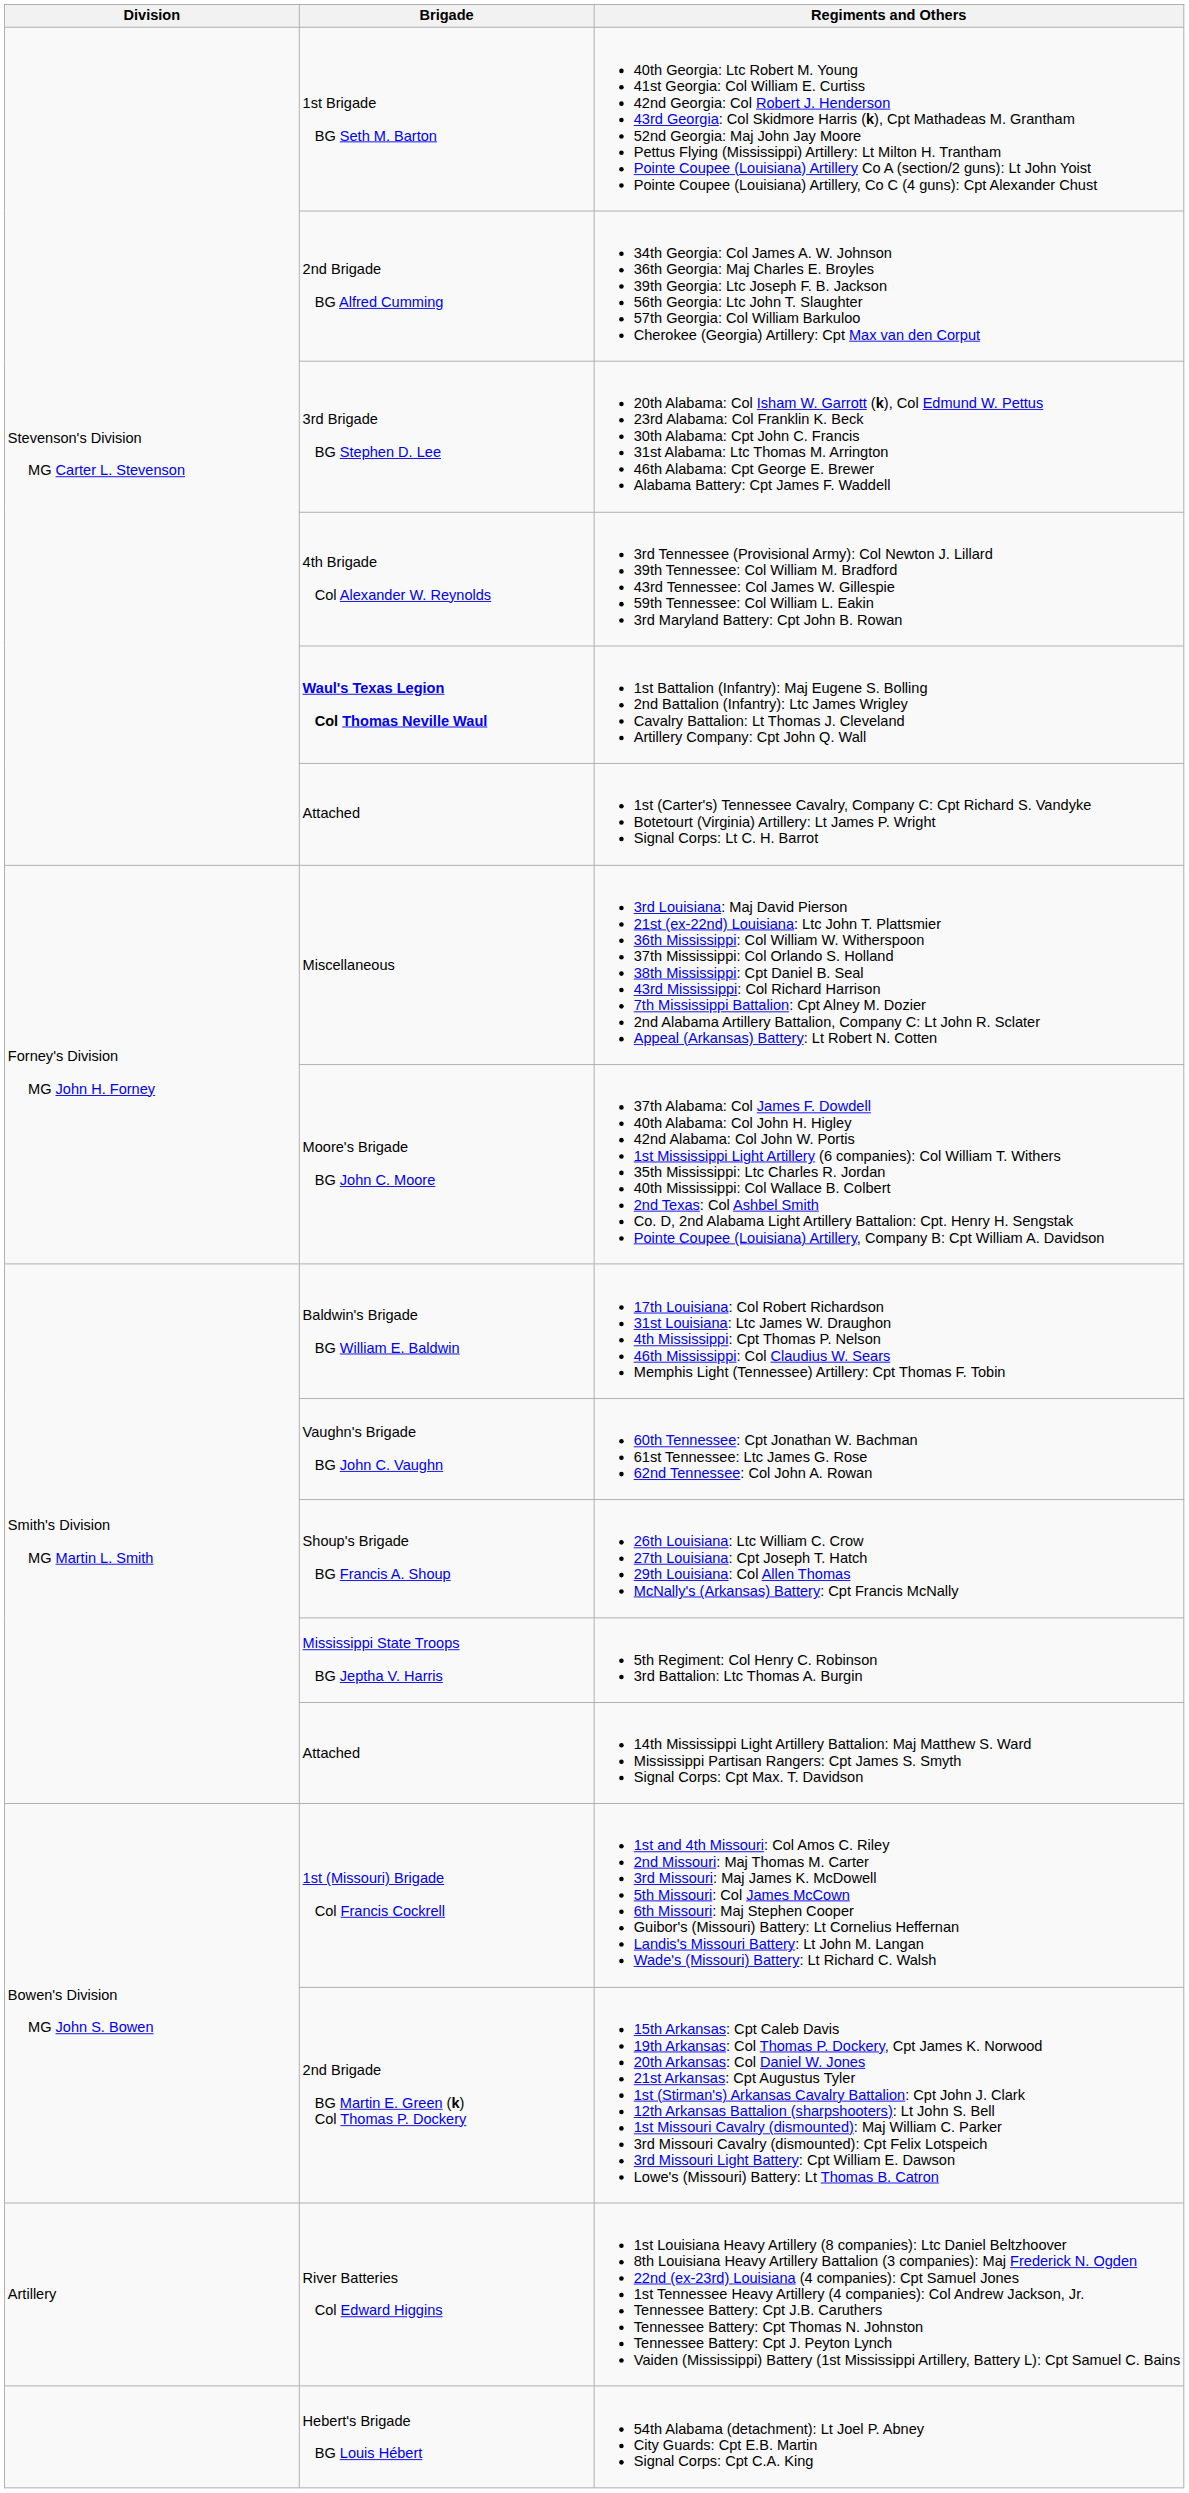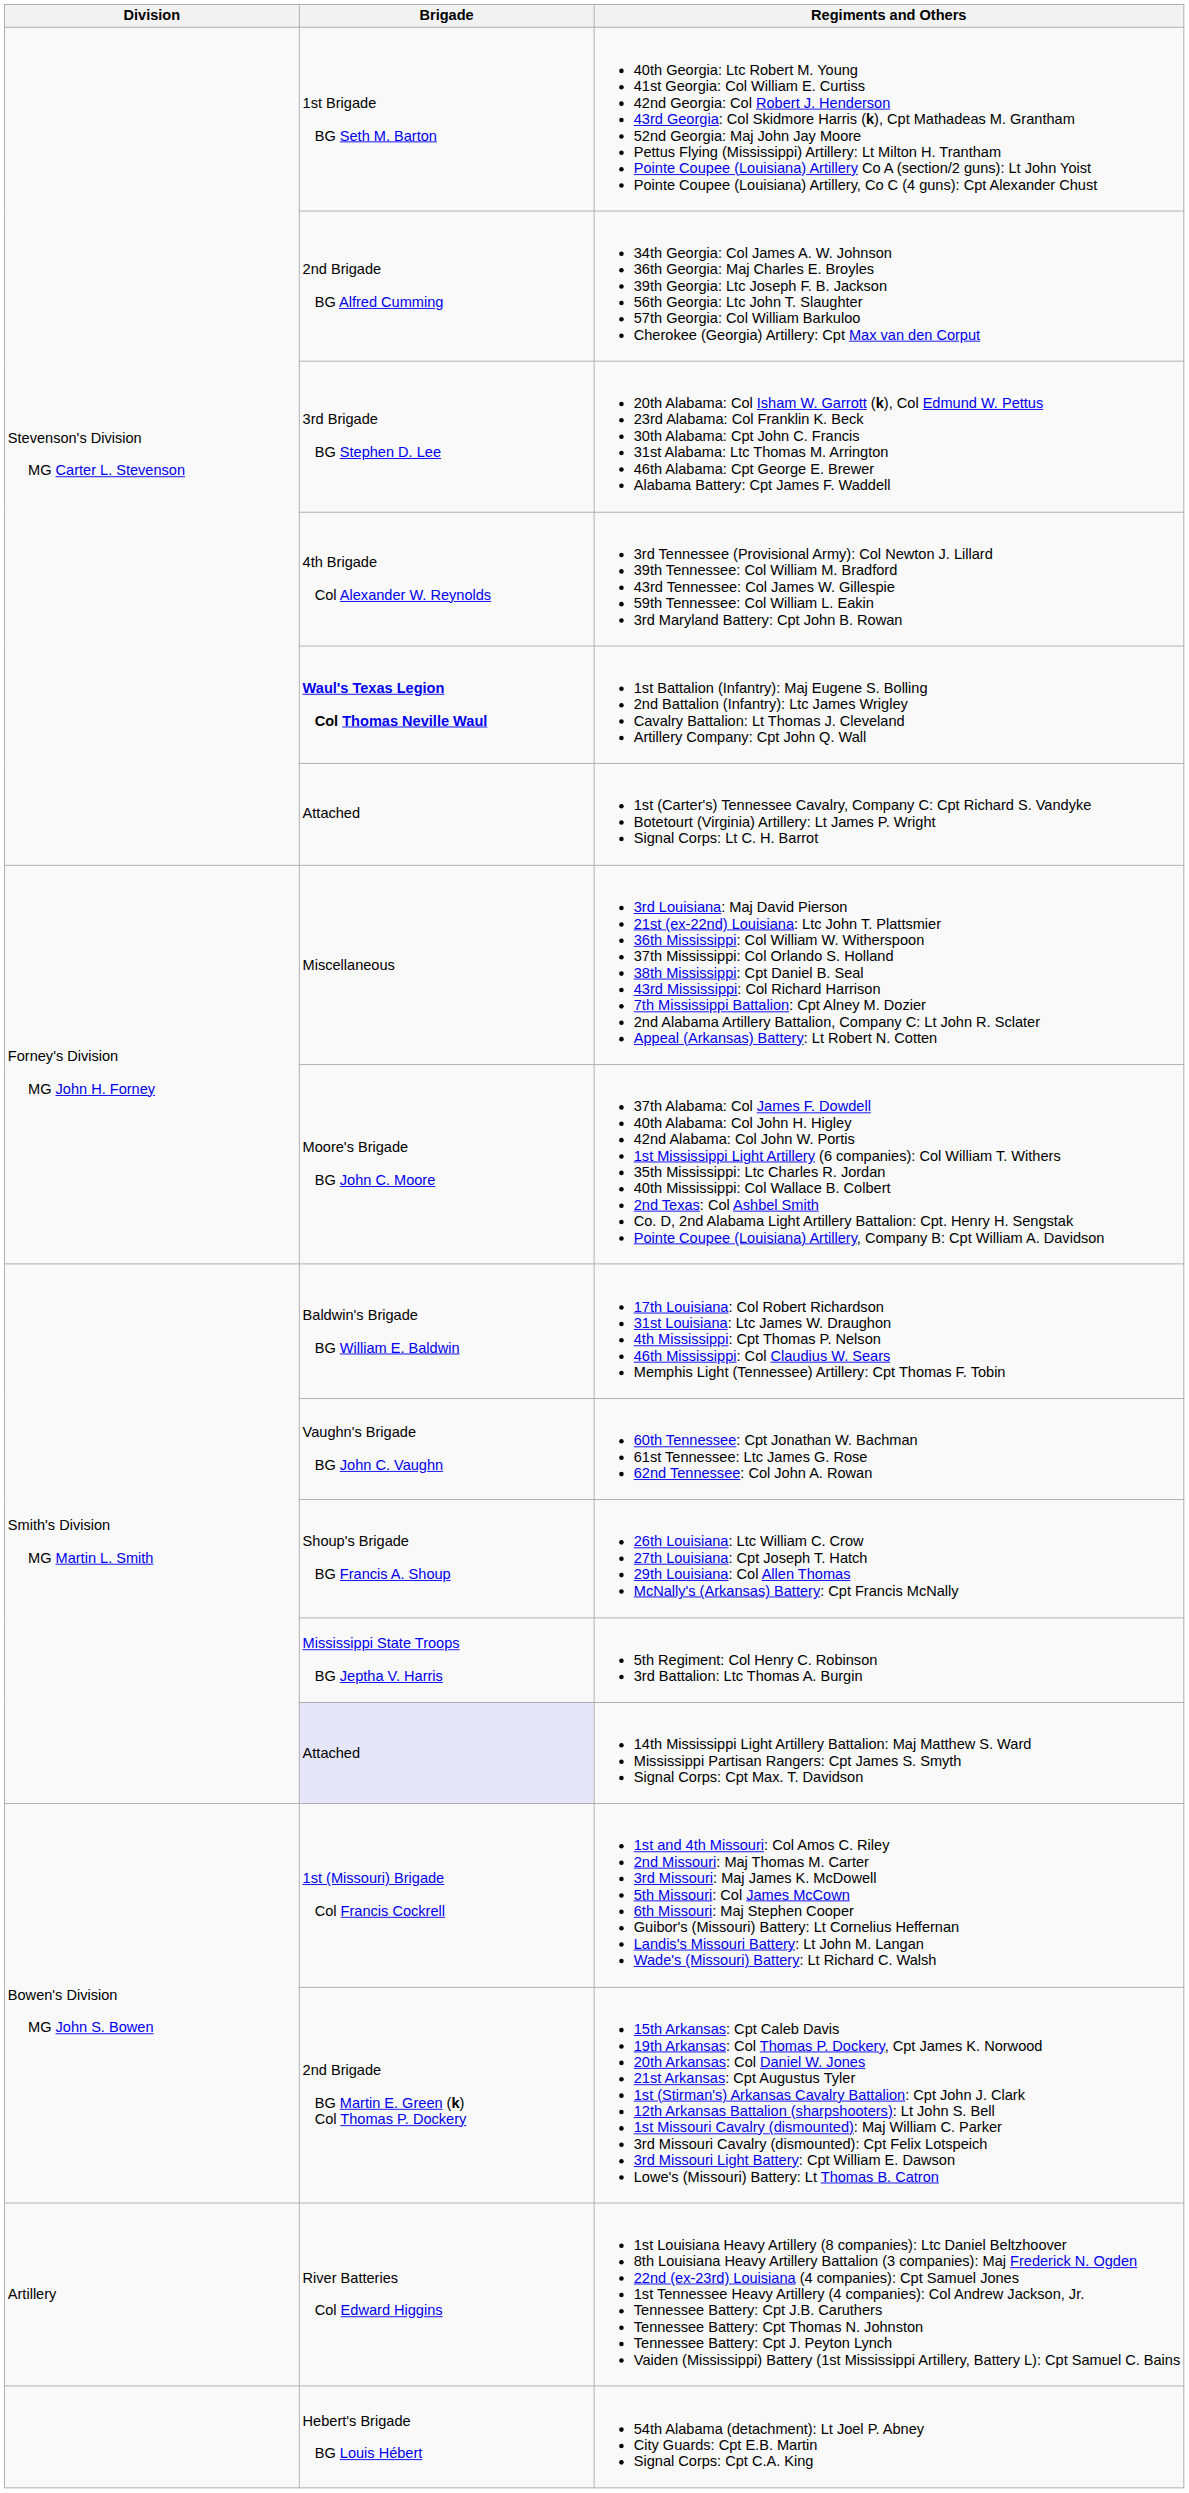(331, 1753) no background -> (331, 1753) lavender background
